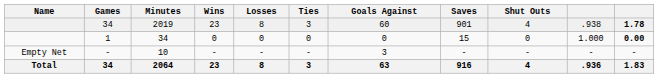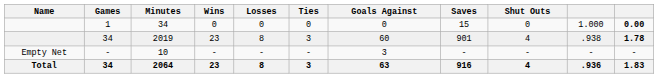rows swapped: (108, 39) <-> (108, 25)
